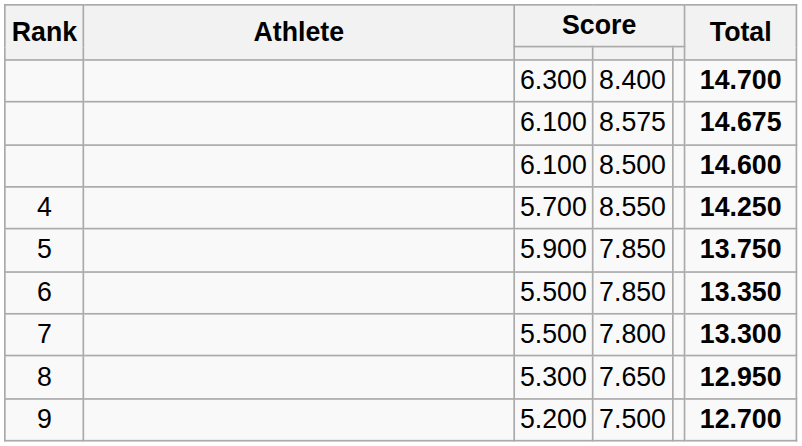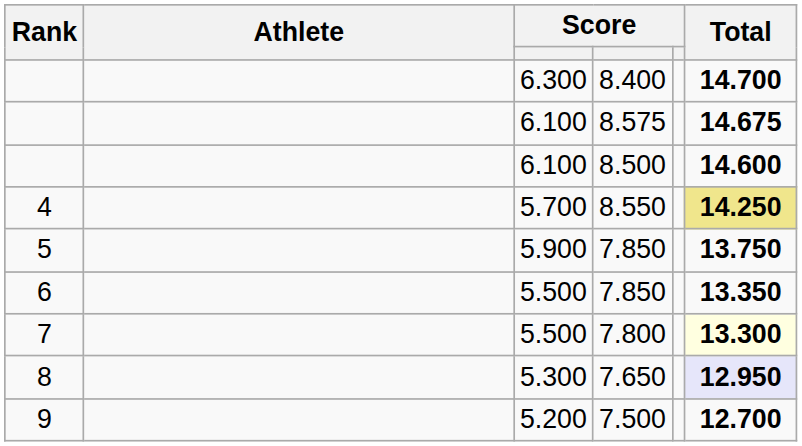(741, 207) no background -> (741, 207) khaki background
(741, 334) no background -> (741, 334) lightyellow background
(741, 377) no background -> (741, 377) lavender background
